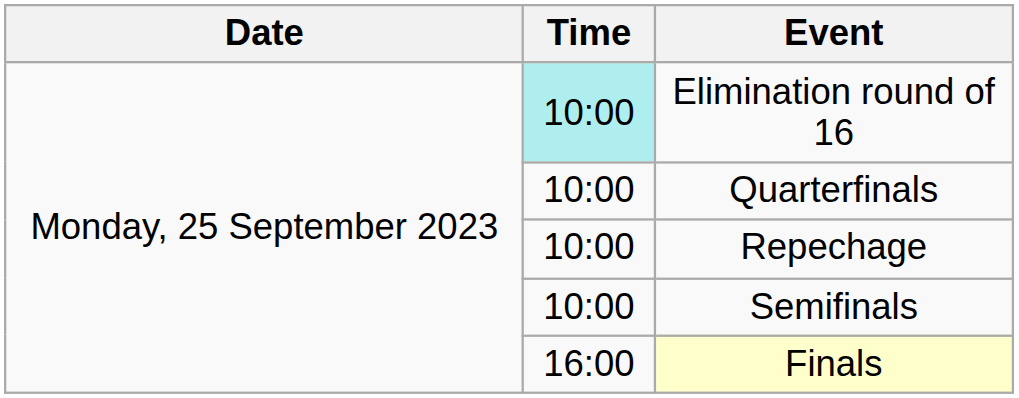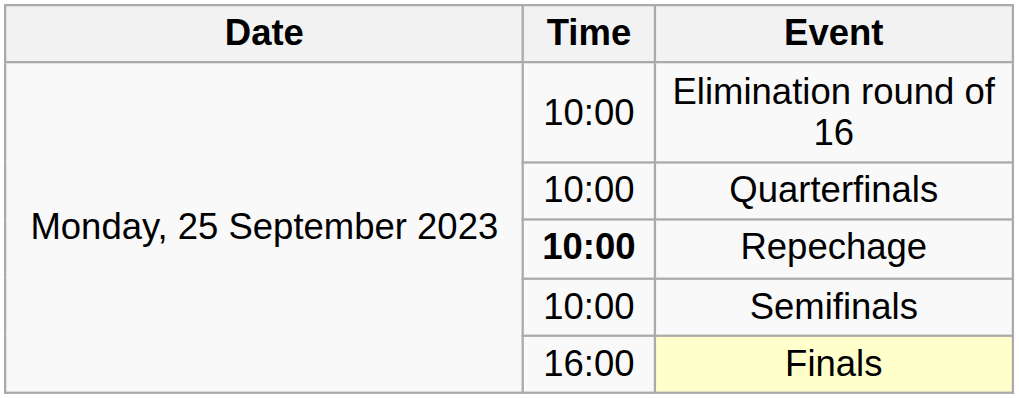(589, 111) paleturquoise background -> (589, 111) no background
(589, 248) normal -> (589, 248) bold
